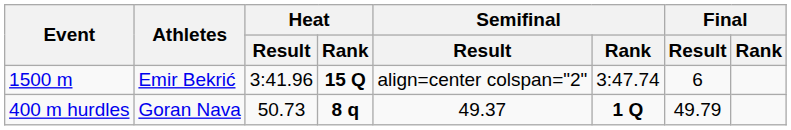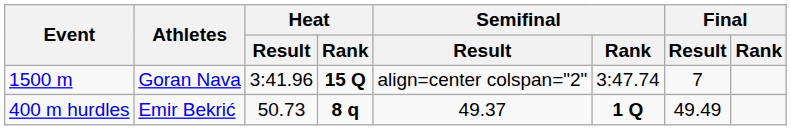(187, 80) Emir Bekrić -> (190, 80) Goran Nava
(698, 80) 6 -> (698, 80) 7
(190, 110) Goran Nava -> (187, 110) Emir Bekrić
(698, 110) 49.79 -> (698, 110) 49.49
